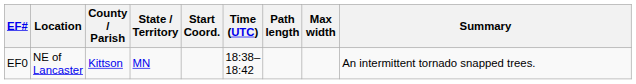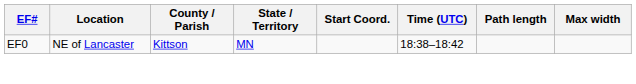- column: (485, 26)
